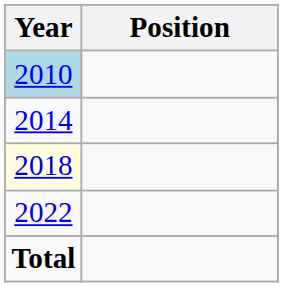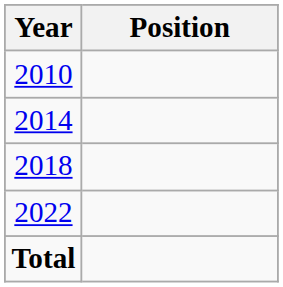(43, 73) lightblue background -> (43, 73) no background
(43, 166) lightyellow background -> (43, 166) no background
